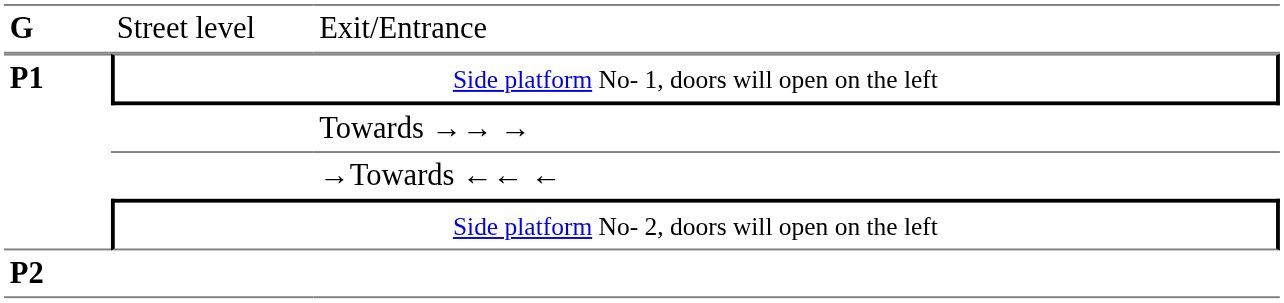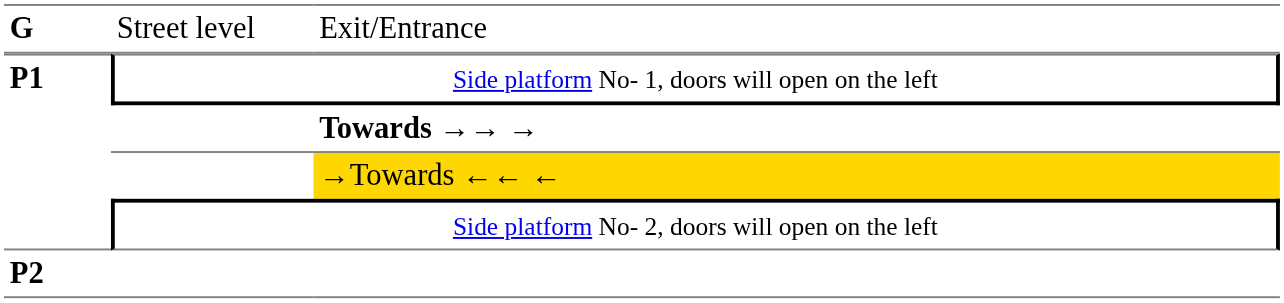(425, 127) normal -> (429, 127) bold
(440, 175) no background -> (440, 175) gold background
